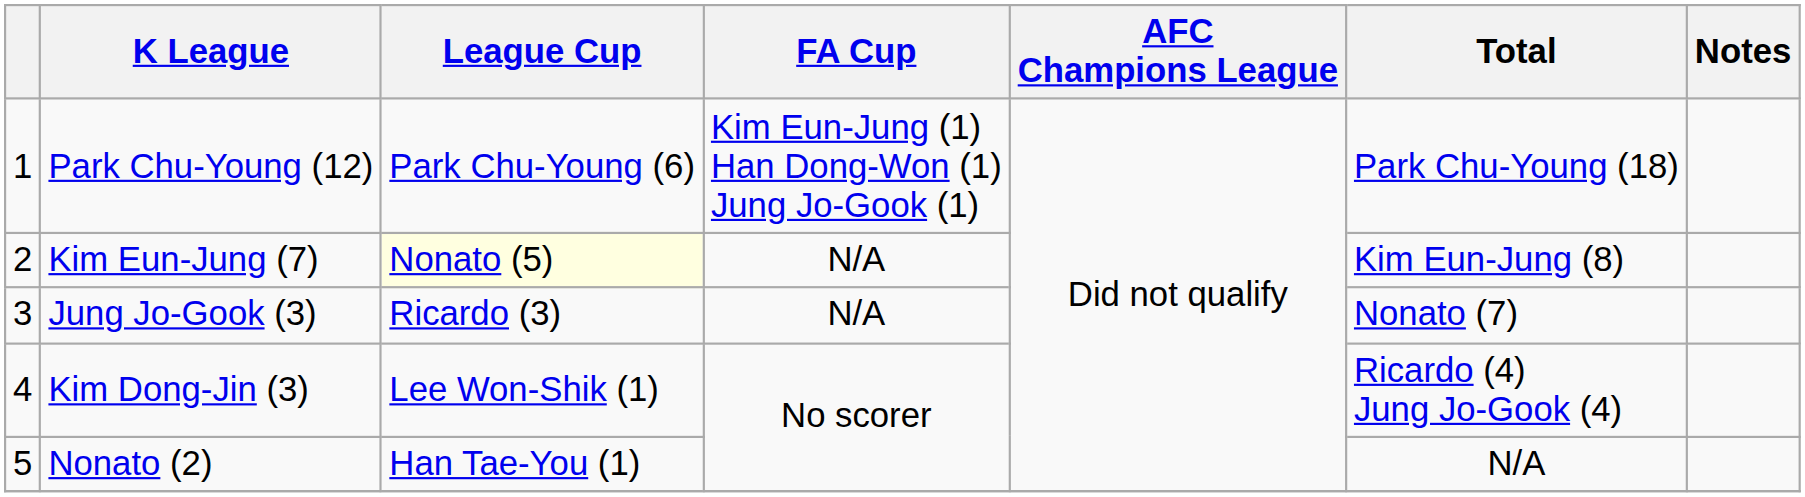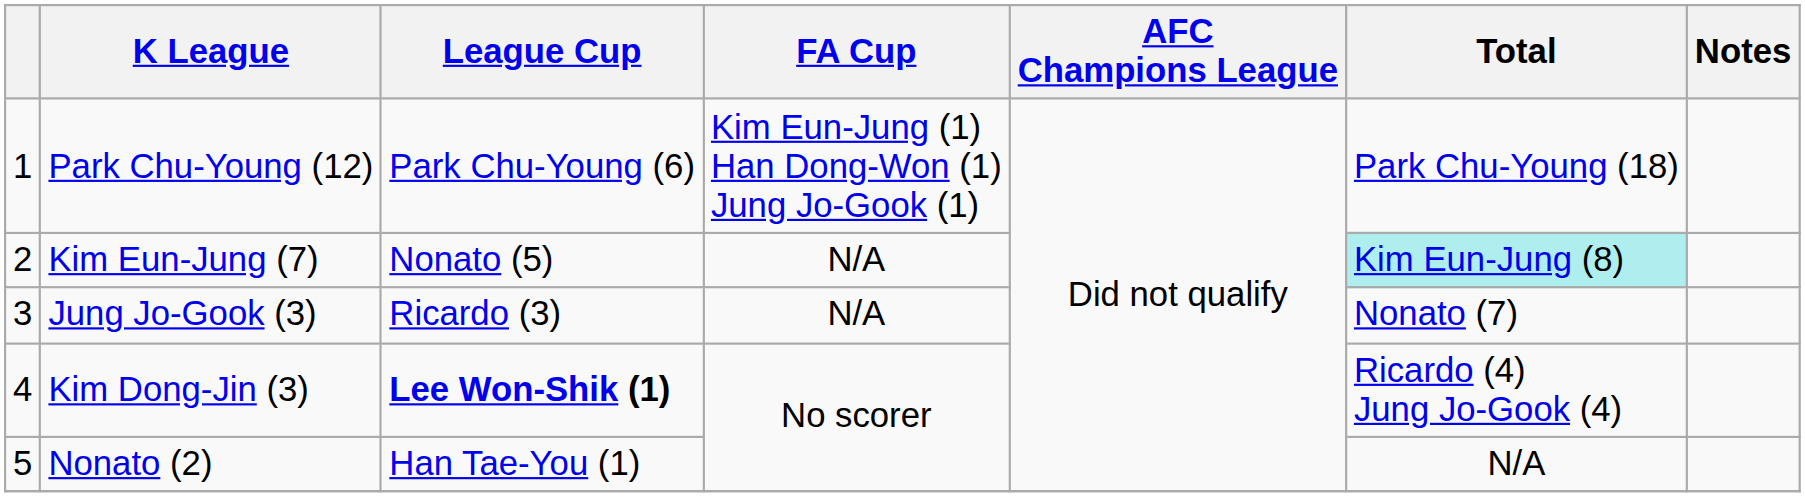(471, 259) lightyellow background -> (471, 259) no background
(1489, 259) no background -> (1489, 259) paleturquoise background
(524, 388) normal -> (530, 388) bold
